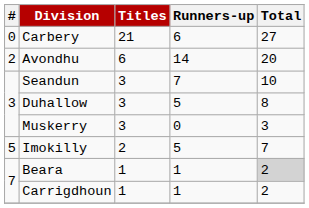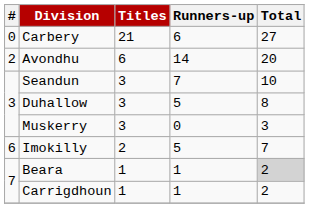(12, 148) 5 -> (12, 148) 6
